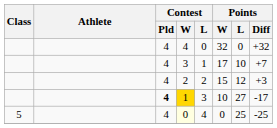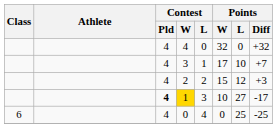(19, 115) 5 -> (19, 115) 6
(185, 115) lightyellow background -> (185, 115) no background
